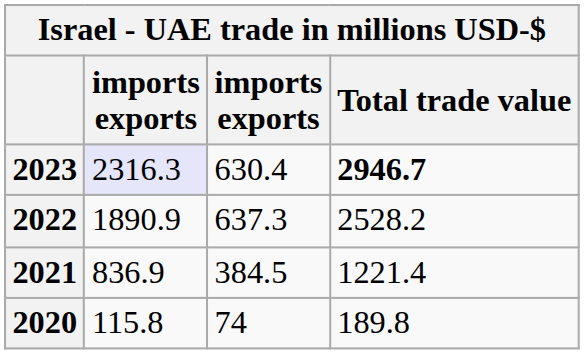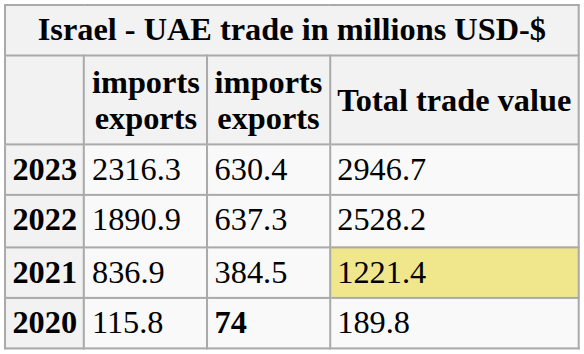(136, 169) lavender background -> (136, 169) no background
(382, 169) bold -> (382, 169) normal
(382, 271) no background -> (382, 271) khaki background
(231, 322) normal -> (231, 322) bold
